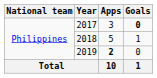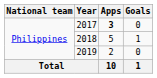(111, 25) normal -> (111, 25) bold
(138, 25) bold -> (138, 25) normal
(111, 53) bold -> (111, 53) normal
